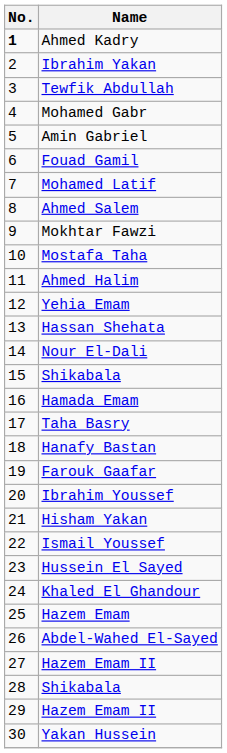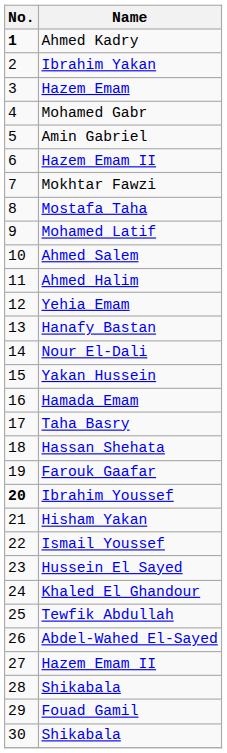(108, 89) Tewfik Abdullah -> (86, 89) Hazem Emam
(90, 161) Fouad Gamil -> (99, 161) Hazem Emam II
(99, 185) Mohamed Latif -> (99, 185) Mokhtar Fawzi
(90, 209) Ahmed Salem -> (94, 209) Mostafa Taha
(99, 233) Mokhtar Fawzi -> (99, 233) Mohamed Latif
(94, 257) Mostafa Taha -> (90, 257) Ahmed Salem
(103, 328) Hassan Shehata -> (99, 328) Hanafy Bastan
(81, 376) Shikabala -> (99, 376) Yakan Hussein
(99, 448) Hanafy Bastan -> (103, 448) Hassan Shehata
(17, 496) normal -> (17, 496) bold
(86, 616) Hazem Emam -> (108, 616) Tewfik Abdullah
(99, 712) Hazem Emam II -> (90, 712) Fouad Gamil
(99, 735) Yakan Hussein -> (81, 735) Shikabala
